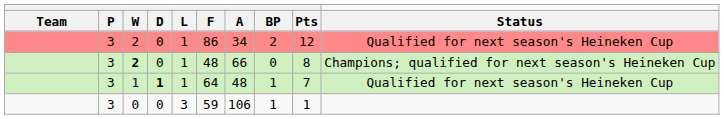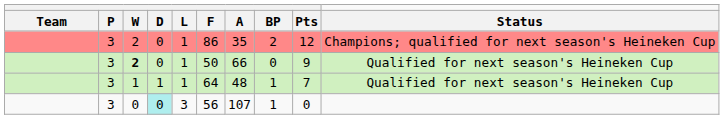(240, 42) 34 -> (240, 42) 35
(520, 42) Qualified for next season's Heineken Cup -> (520, 42) Champions; qualified for next season's Heineken Cup
(211, 62) 48 -> (211, 62) 50
(307, 62) 8 -> (307, 62) 9
(520, 62) Champions; qualified for next season's Heineken Cup -> (520, 62) Qualified for next season's Heineken Cup
(160, 83) bold -> (160, 83) normal
(160, 104) no background -> (160, 104) paleturquoise background
(211, 104) 59 -> (211, 104) 56
(240, 104) 106 -> (240, 104) 107
(307, 104) 1 -> (307, 104) 0
